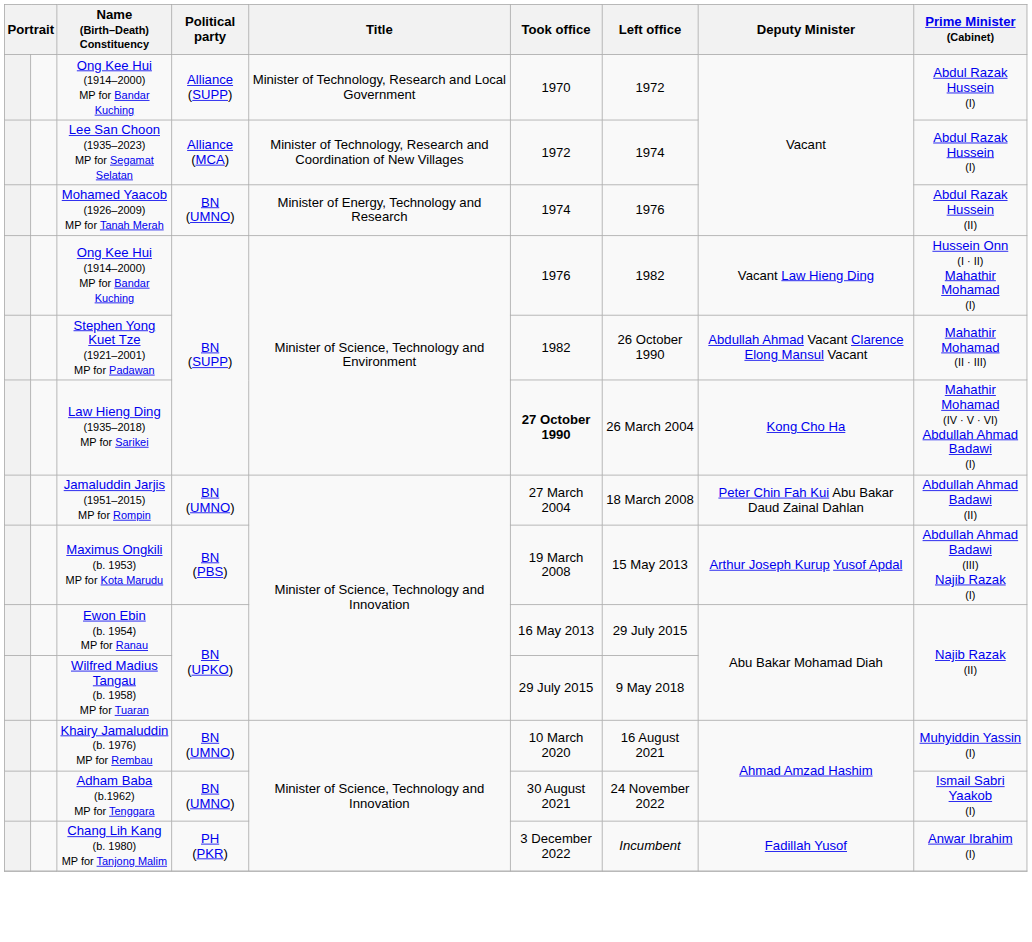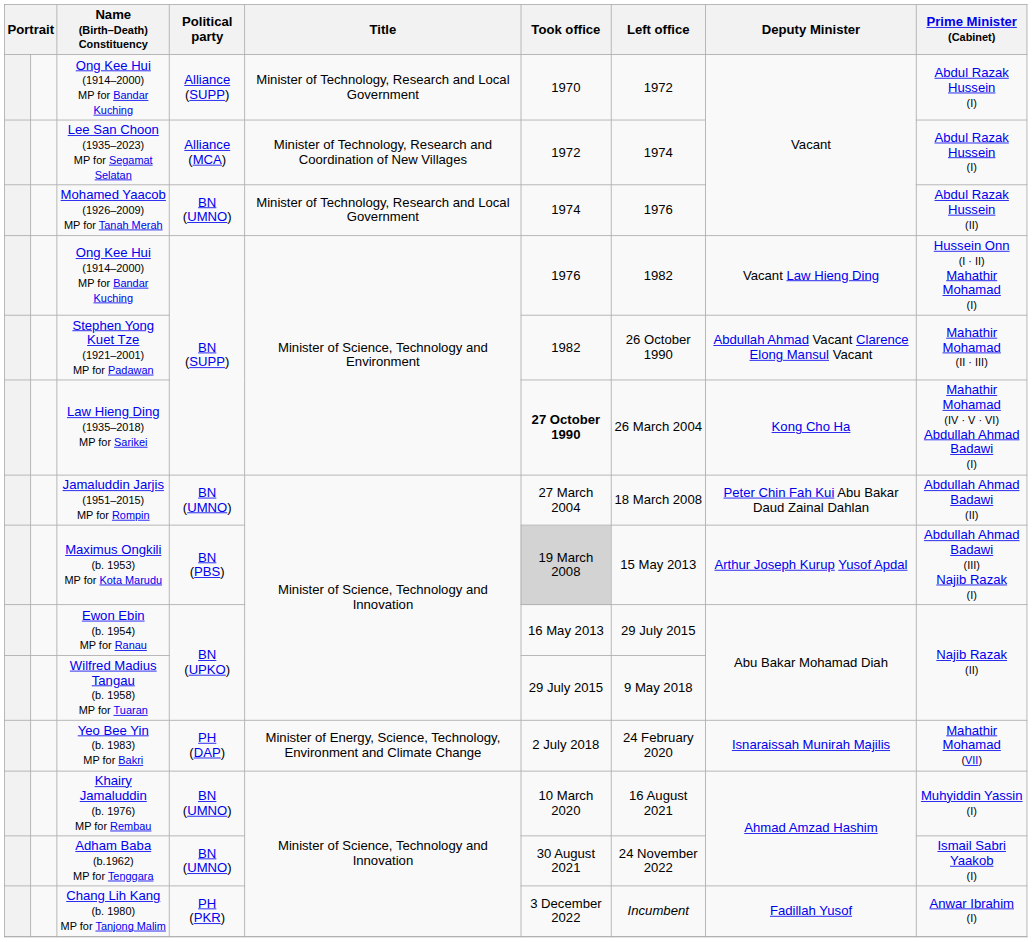(379, 210) Minister of Energy, Technology and Research -> (383, 210) Minister of Technology, Research and Local Government
(556, 565) no background -> (566, 565) lightgrey background
+ row: (113, 745)
